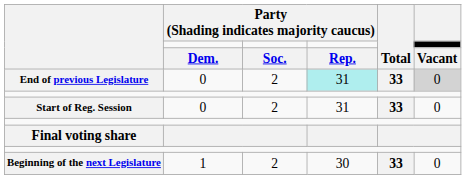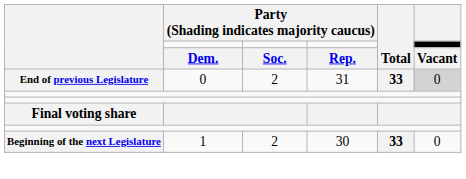(342, 79) paleturquoise background -> (342, 79) no background
- row: (84, 107)
